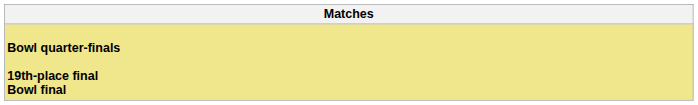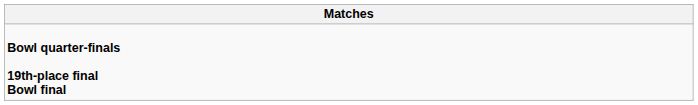(64, 69) khaki background -> (64, 69) no background
